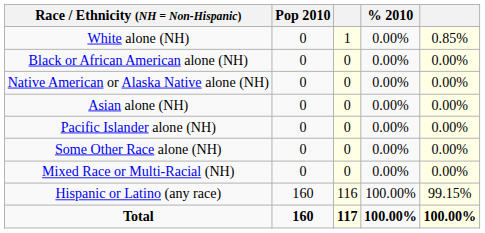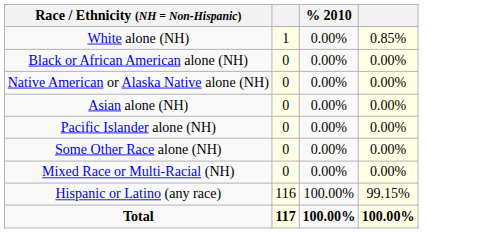- column: (303, 15)
